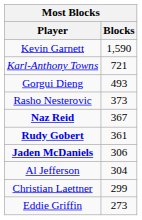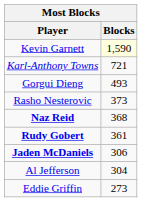(119, 48) no background -> (119, 48) lightyellow background
(119, 118) 367 -> (119, 118) 368
- row: (53, 188)
